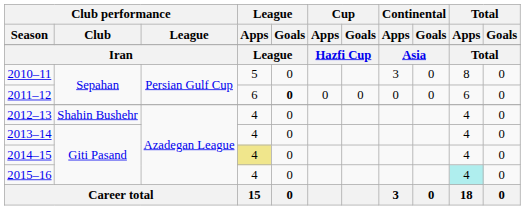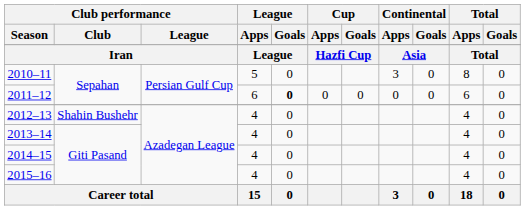(254, 154) khaki background -> (254, 154) no background
(466, 174) paleturquoise background -> (466, 174) no background
